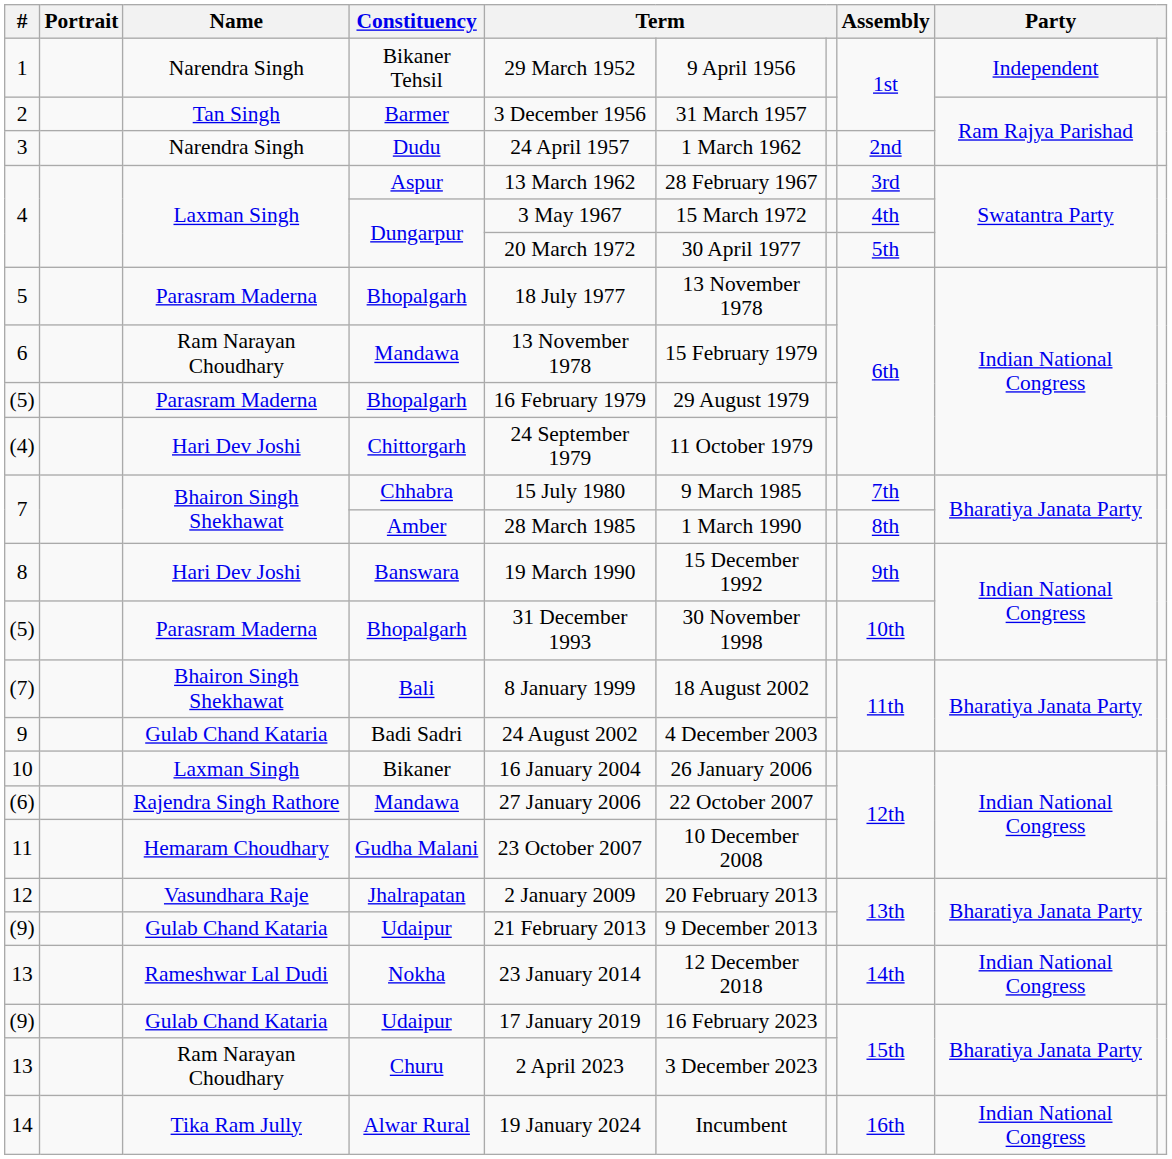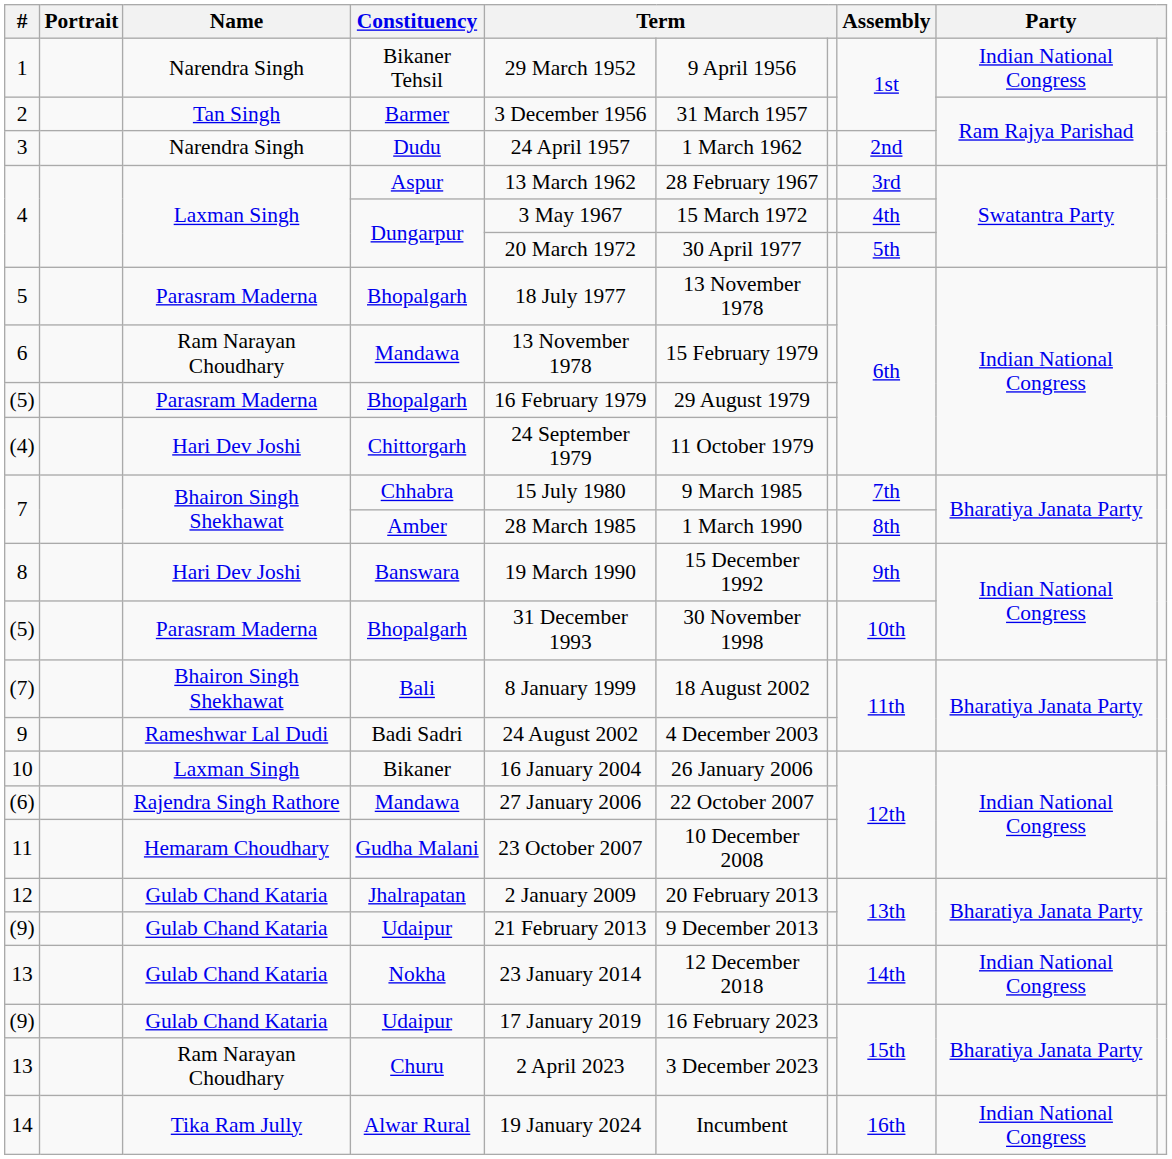(1046, 67) Independent -> (1046, 67) Indian National Congress
(236, 734) Gulab Chand Kataria -> (237, 734) Rameshwar Lal Dudi
(236, 894) Vasundhara Raje -> (237, 894) Gulab Chand Kataria
(236, 974) Rameshwar Lal Dudi -> (237, 974) Gulab Chand Kataria
